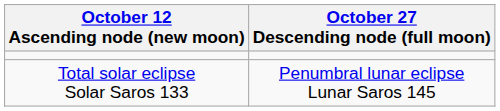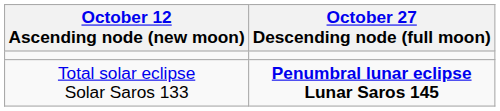(372, 82) normal -> (372, 82) bold
